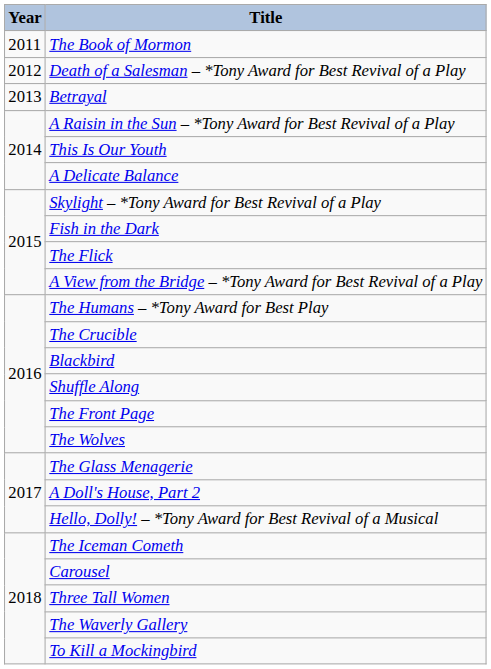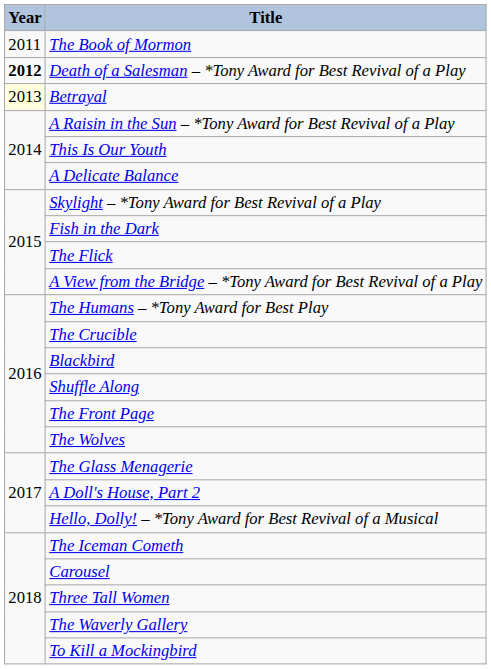(25, 70) normal -> (25, 70) bold
(25, 96) no background -> (25, 96) lightyellow background
